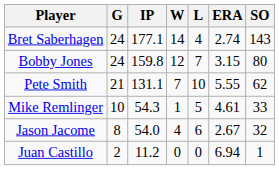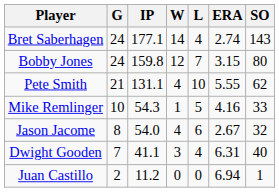(177, 84) 7 -> (177, 84) 4
(227, 107) 4.61 -> (227, 107) 4.16
+ row: (56, 152)
